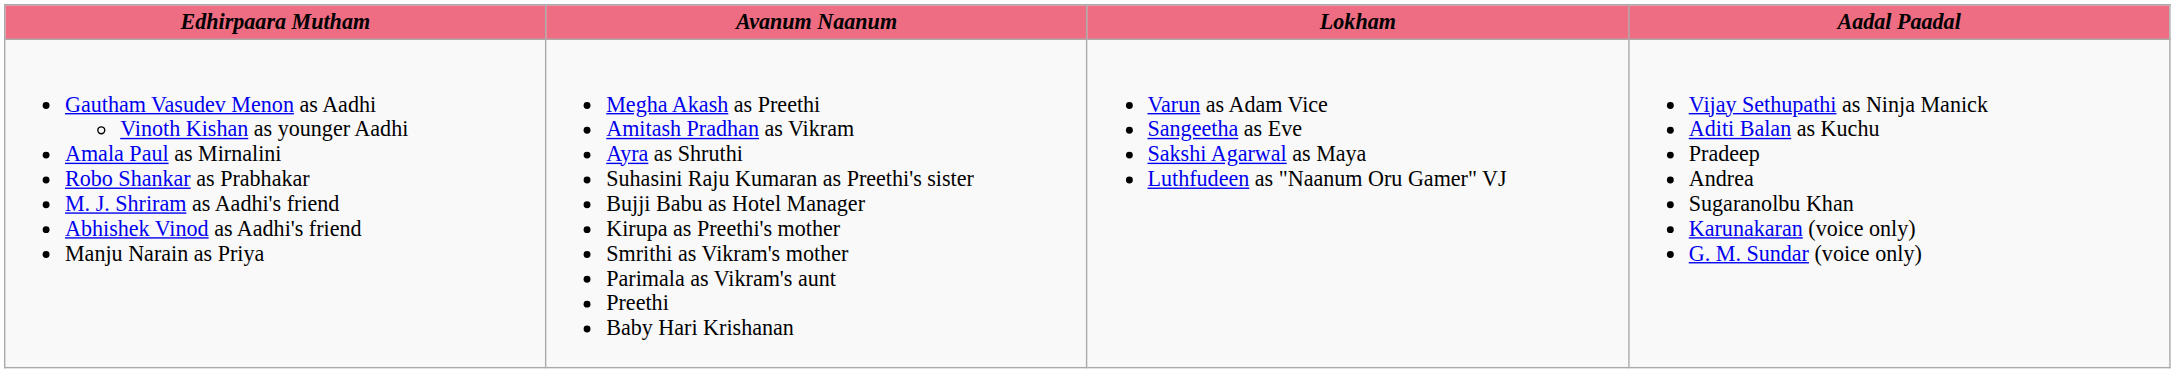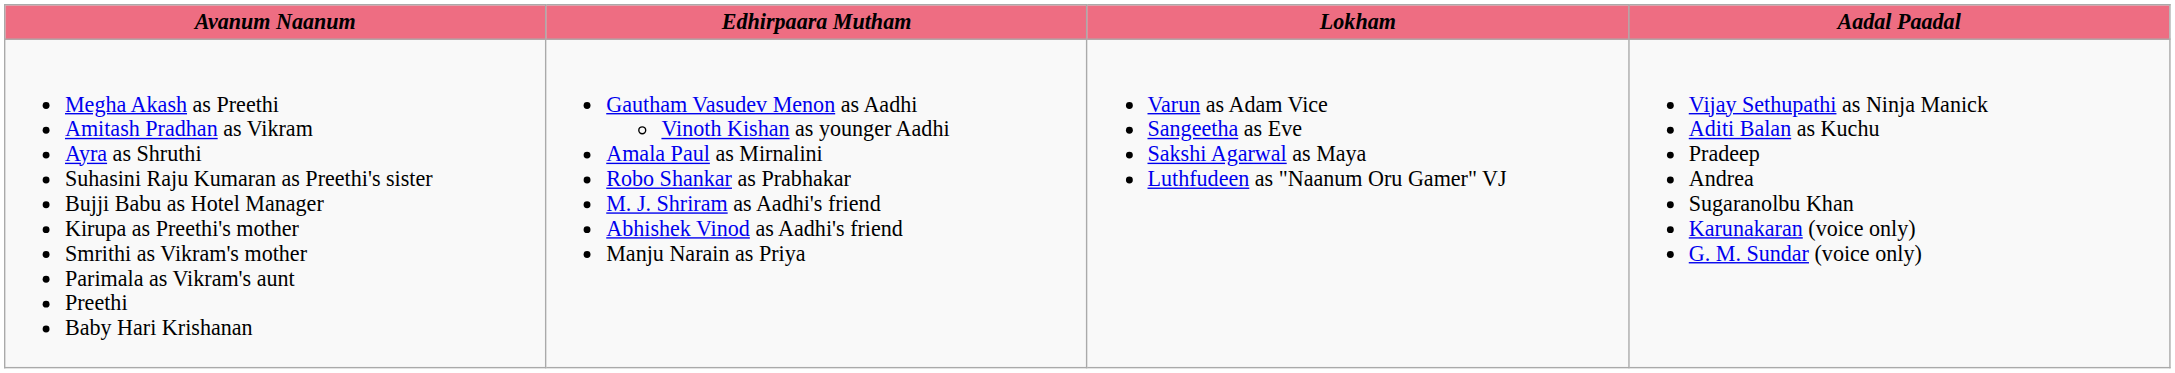columns swapped: (275, 22) <-> (817, 22)
